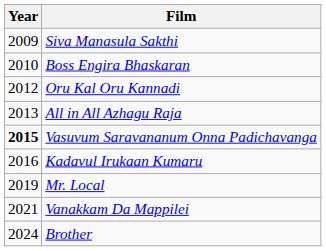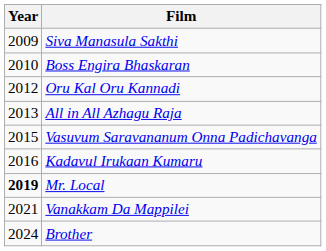(23, 137) bold -> (23, 137) normal
(23, 185) normal -> (23, 185) bold
